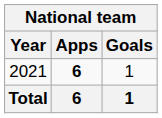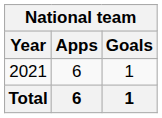(77, 71) bold -> (77, 71) normal
